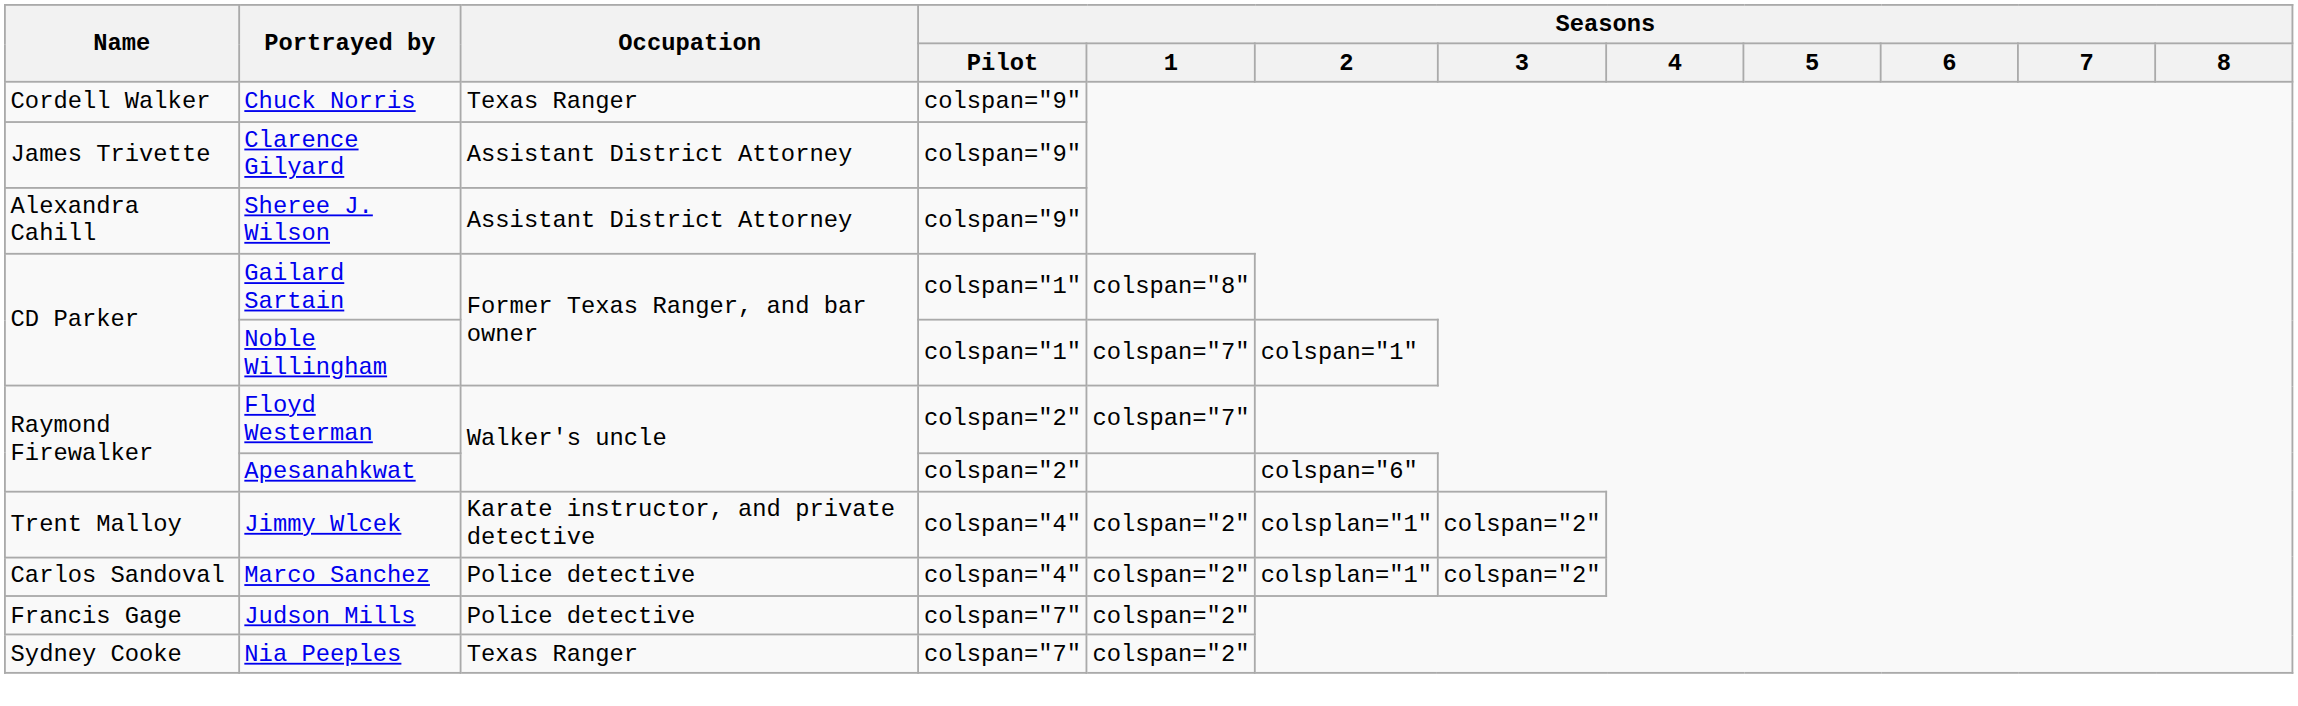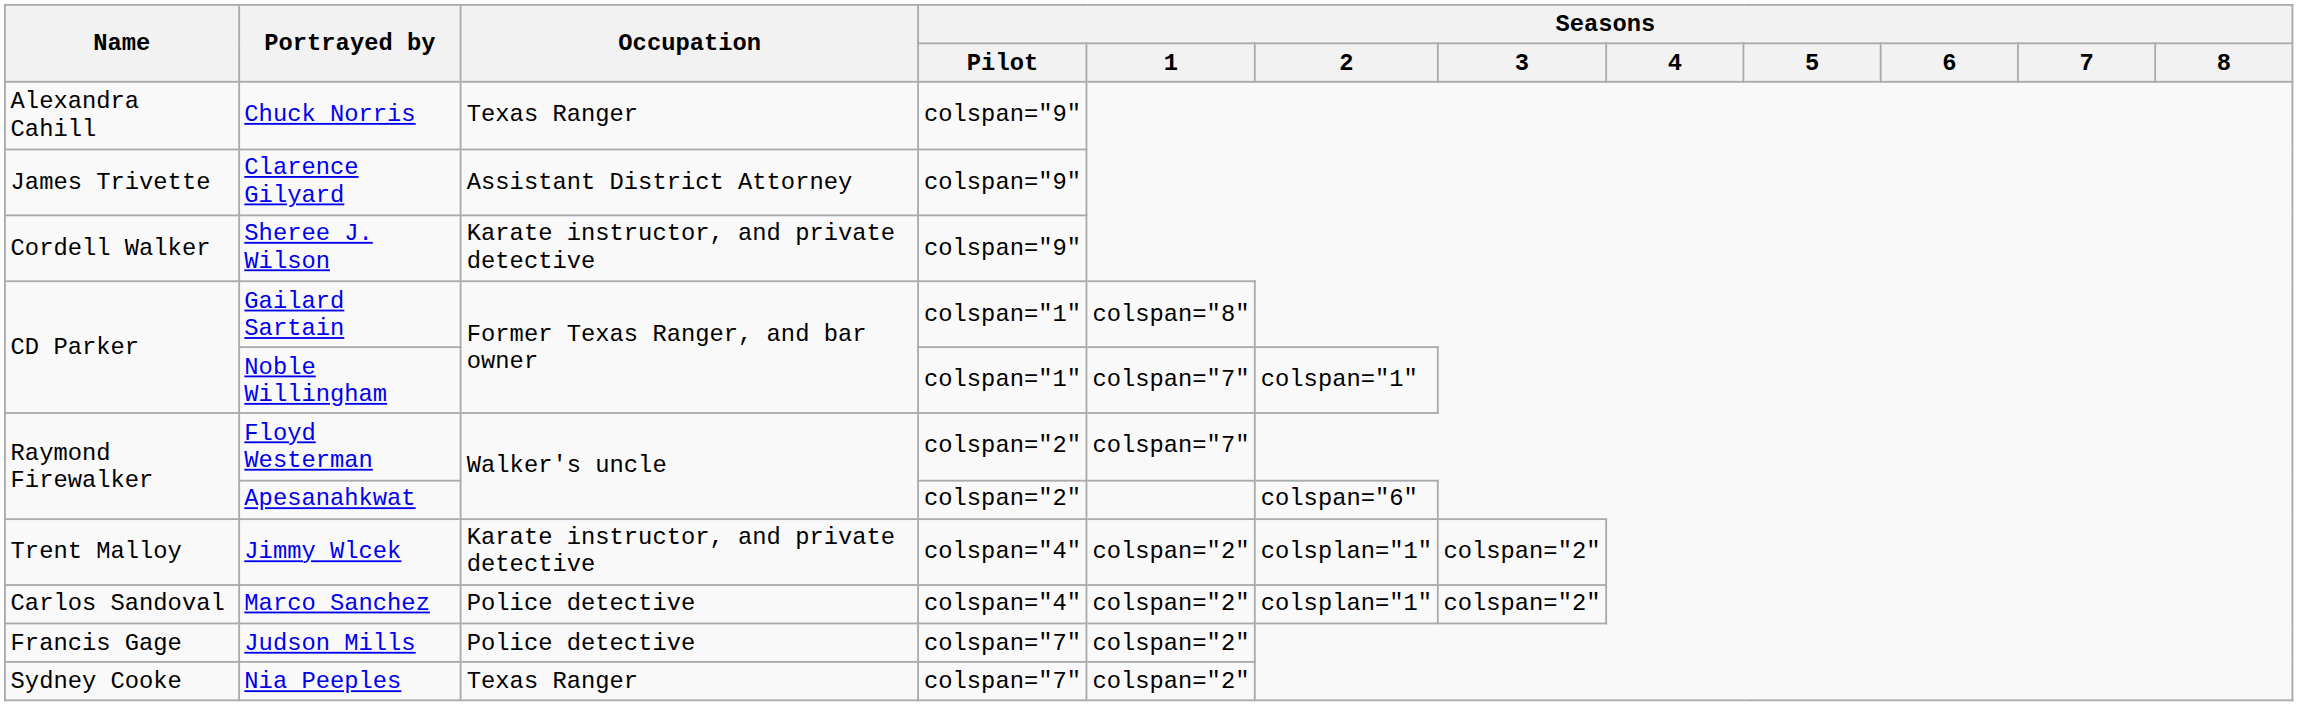(111, 102) Cordell Walker -> (75, 116) Alexandra Cahill
(75, 221) Alexandra Cahill -> (111, 248) Cordell Walker
(660, 221) Assistant District Attorney -> (681, 248) Karate instructor, and private detective
